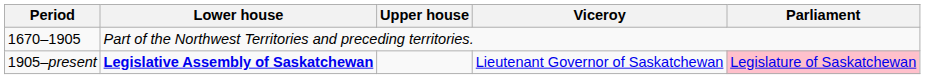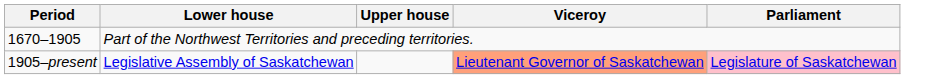(238, 62) bold -> (229, 62) normal
(600, 62) no background -> (580, 62) lightsalmon background
